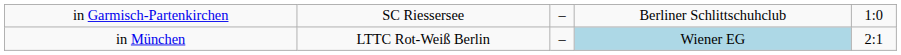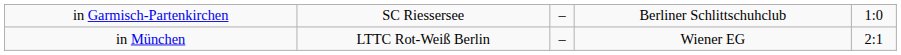(713, 38) lightblue background -> (713, 38) no background
